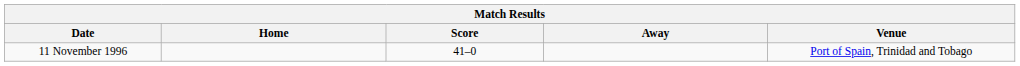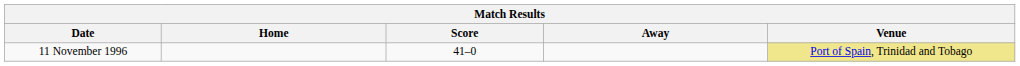(891, 52) no background -> (891, 52) khaki background
